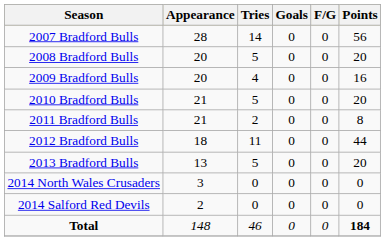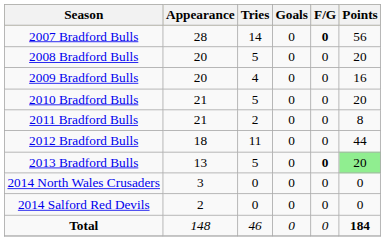(325, 36) normal -> (325, 36) bold
(325, 162) normal -> (325, 162) bold
(360, 162) no background -> (360, 162) lightgreen background
